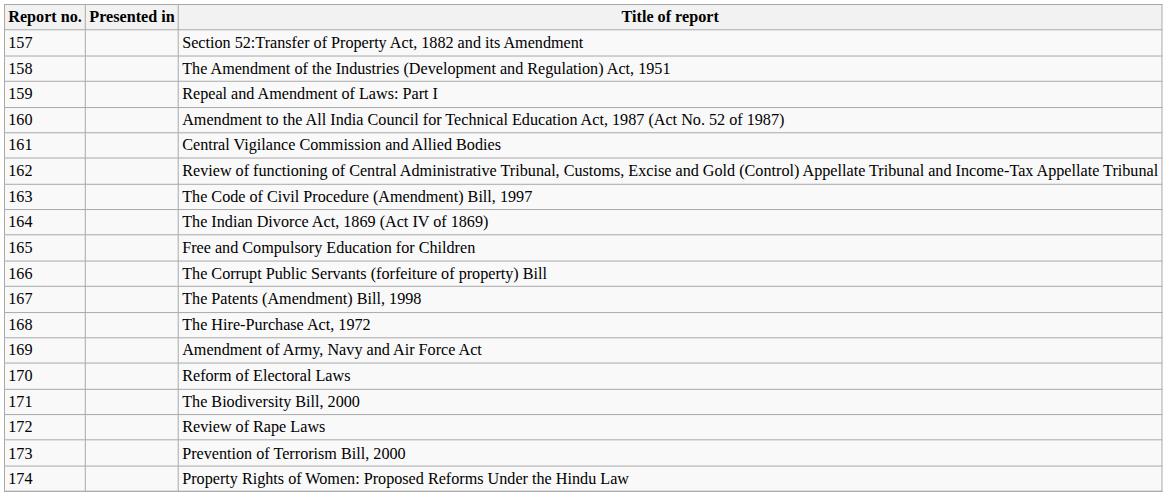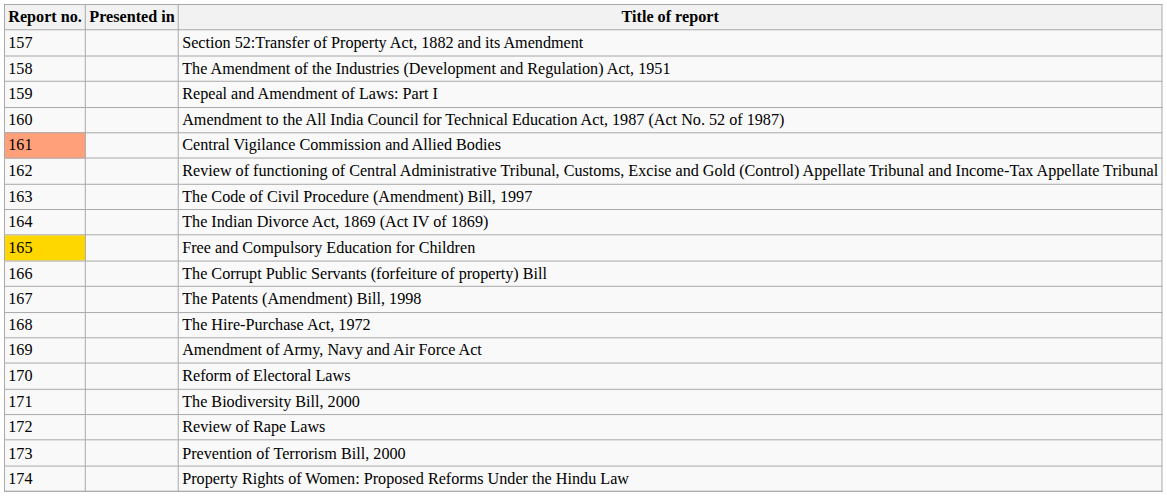(20, 145) no background -> (20, 145) lightsalmon background
(20, 247) no background -> (20, 247) gold background
